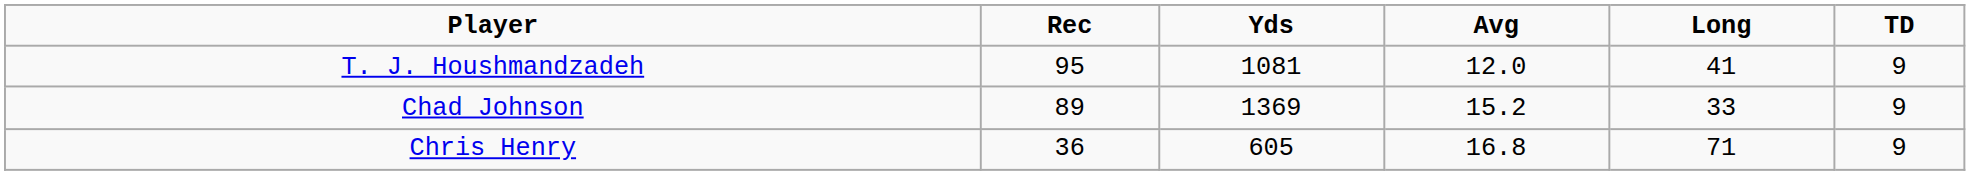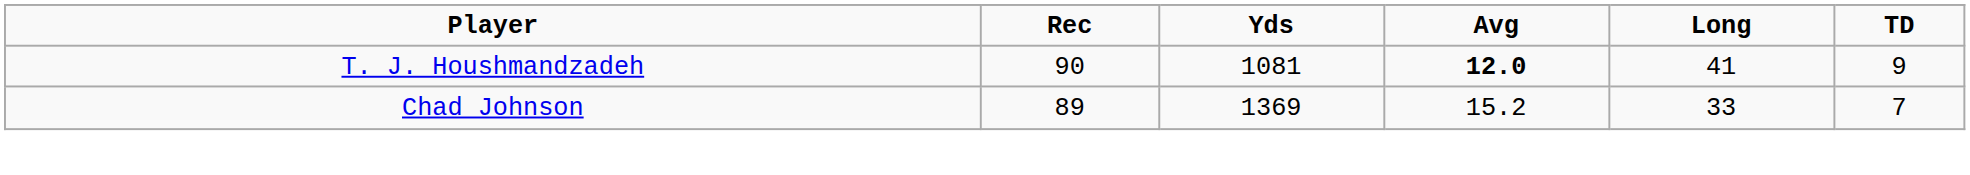(1070, 67) 95 -> (1070, 67) 90
(1496, 67) normal -> (1496, 67) bold
(1899, 108) 9 -> (1899, 108) 7
- row: (493, 149)
